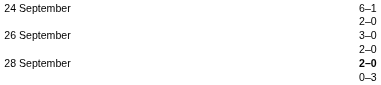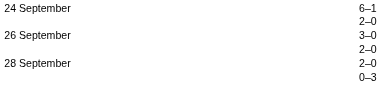(368, 63) bold -> (368, 63) normal
